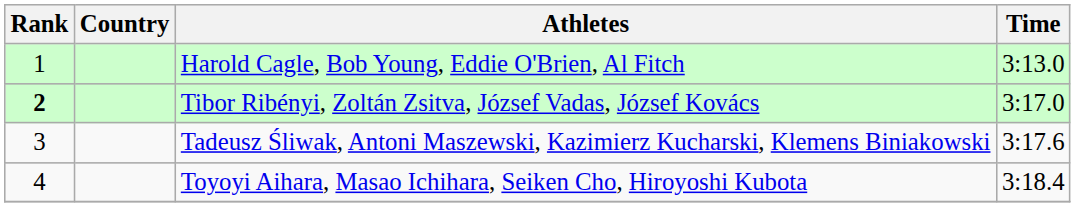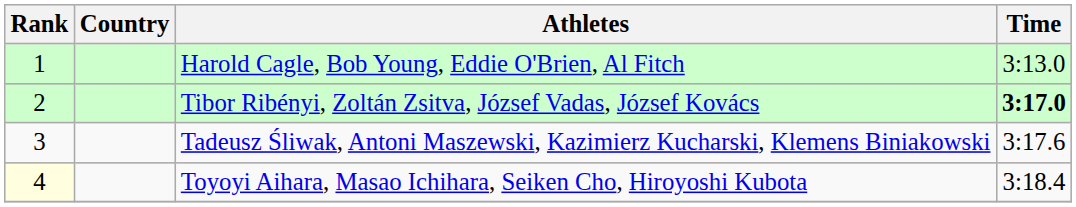(39, 102) bold -> (39, 102) normal
(1033, 102) normal -> (1034, 102) bold
(39, 181) no background -> (39, 181) lightyellow background
